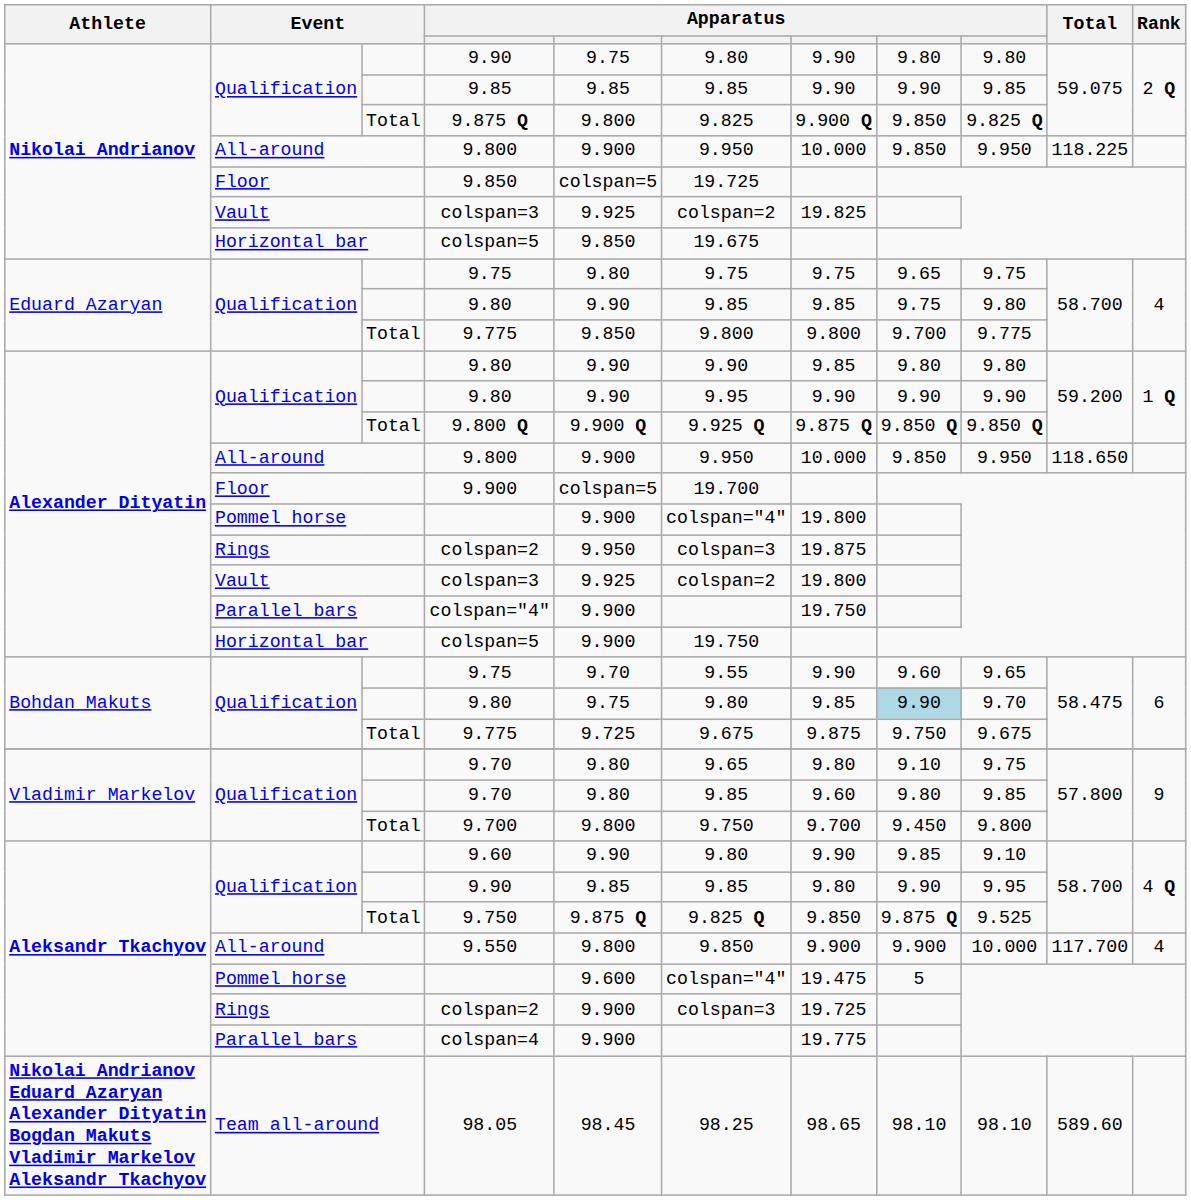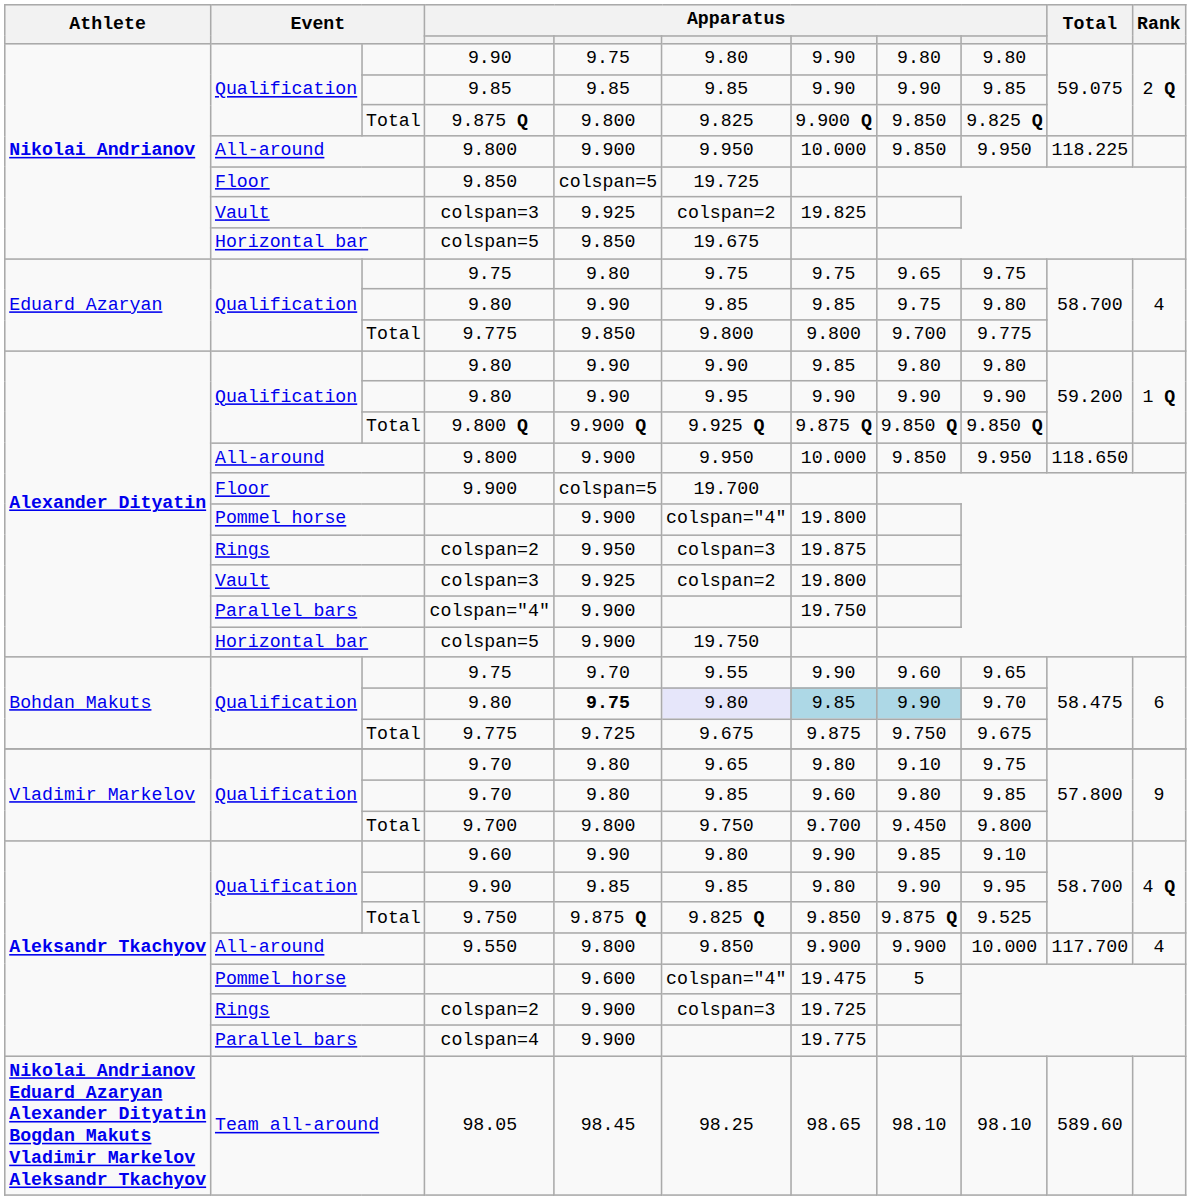(608, 703) normal -> (608, 703) bold
(726, 703) no background -> (726, 703) lavender background
(834, 703) no background -> (834, 703) lightblue background
